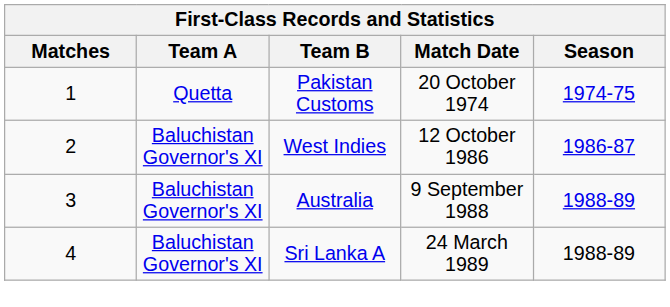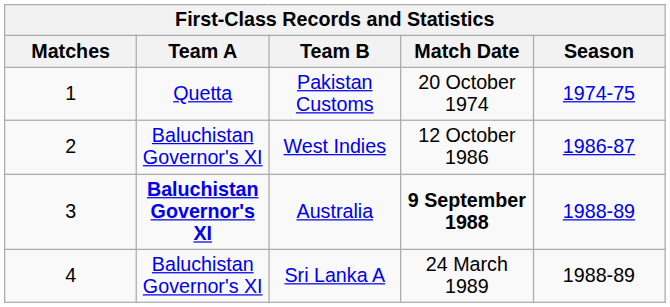(203, 200) normal -> (203, 211) bold
(467, 200) normal -> (467, 211) bold
